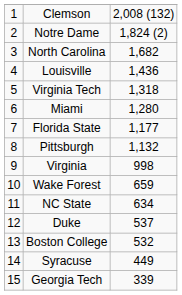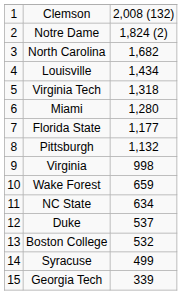(144, 71) 1,436 -> (144, 71) 1,434
(144, 261) 449 -> (144, 261) 499
